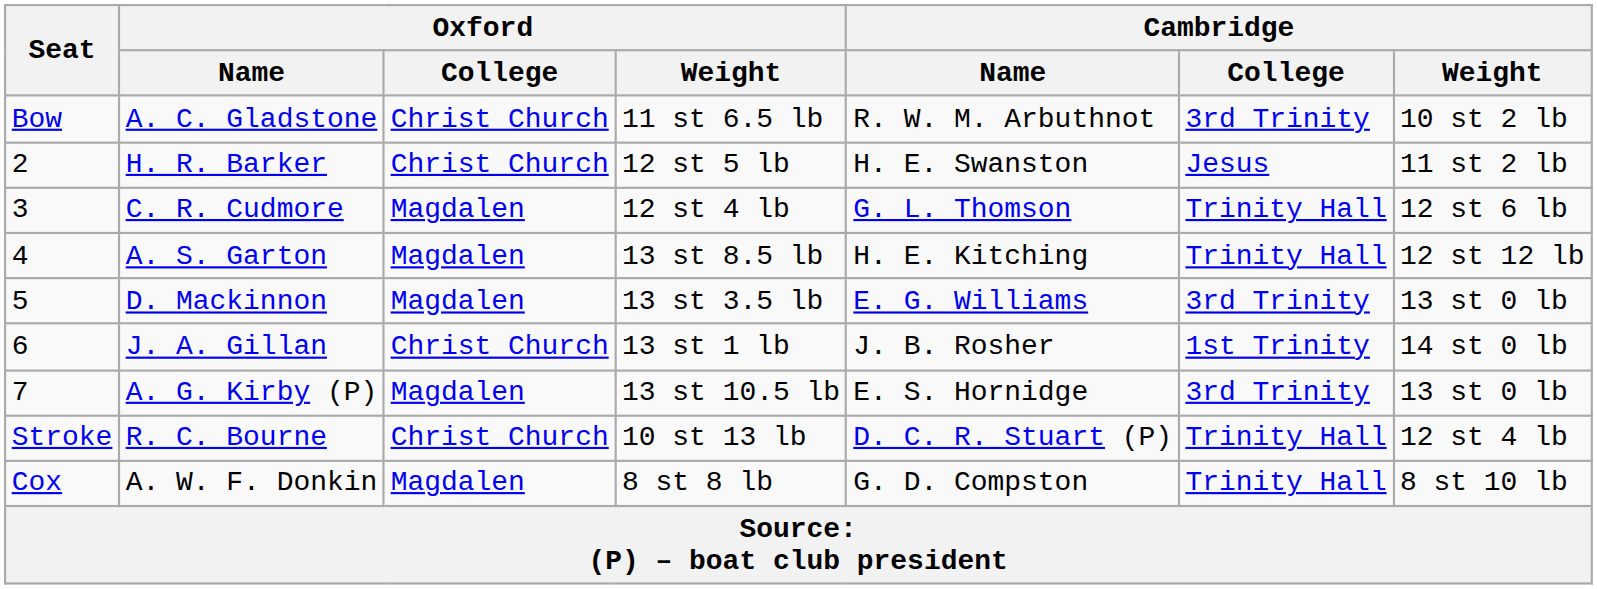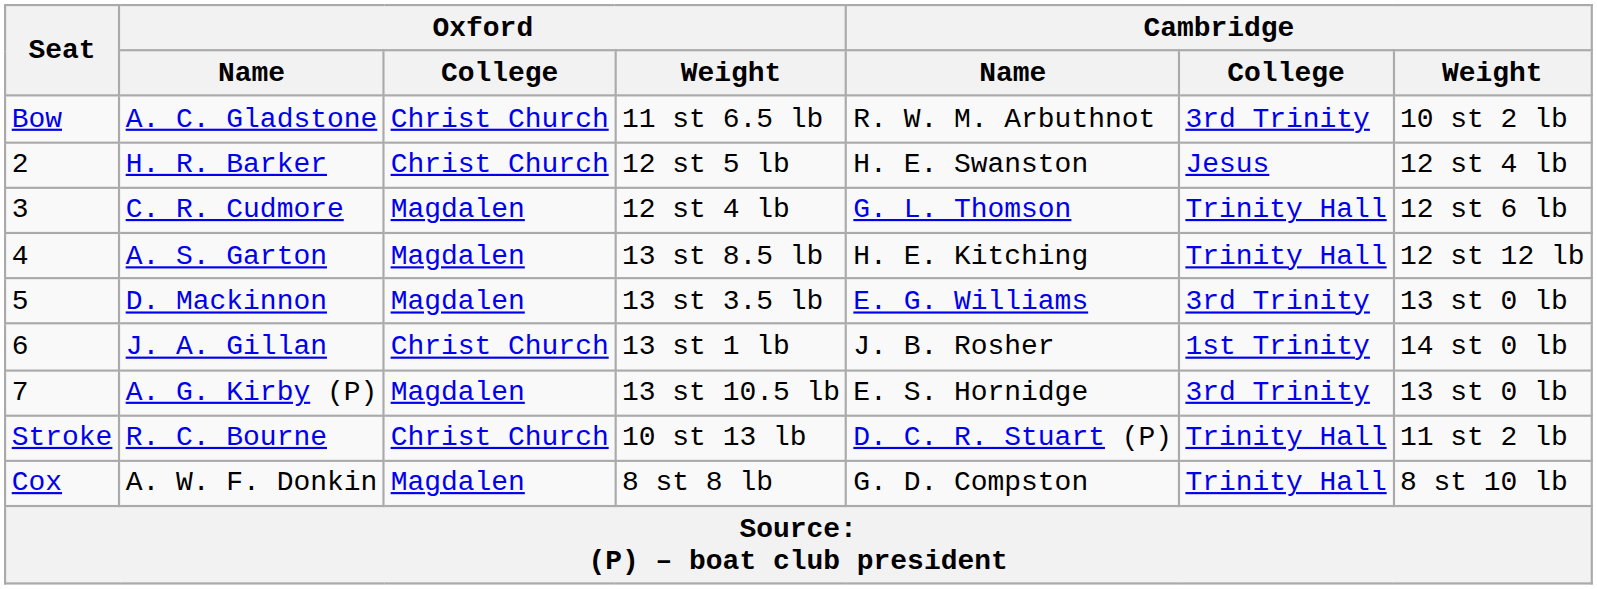(1484, 165) 11 st 2 lb -> (1484, 165) 12 st 4 lb
(1484, 438) 12 st 4 lb -> (1484, 438) 11 st 2 lb
